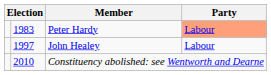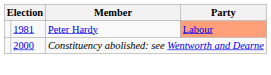(24, 29) 1983 -> (24, 29) 1981
- row: (74, 45)
(24, 62) 2010 -> (24, 45) 2000
